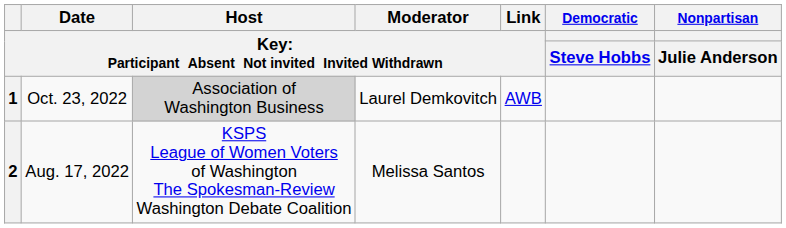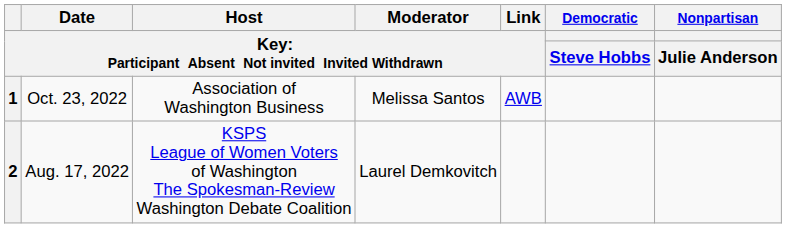(244, 98) lightgrey background -> (244, 98) no background
(428, 98) Laurel Demkovitch -> (428, 98) Melissa Santos
(428, 171) Melissa Santos -> (428, 171) Laurel Demkovitch
